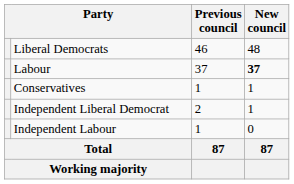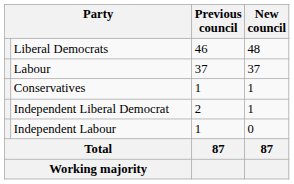(254, 68) bold -> (254, 68) normal
